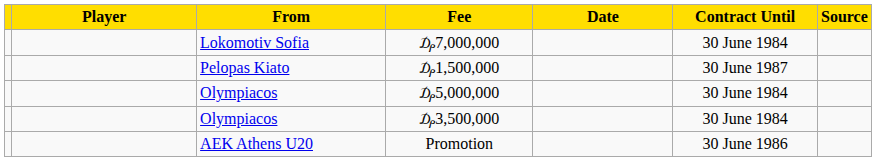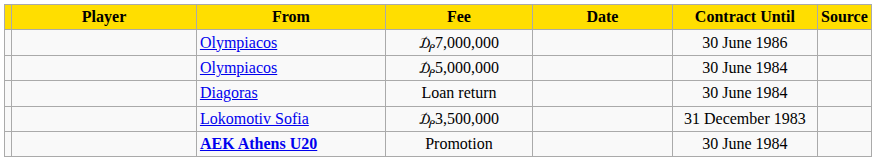(255, 42) Lokomotiv Sofia -> (239, 42) Olympiacos
(745, 42) 30 June 1984 -> (745, 42) 30 June 1986
- row: (459, 67)
+ row: (459, 93)
(239, 118) Olympiacos -> (254, 118) Lokomotiv Sofia
(745, 118) 30 June 1984 -> (745, 118) 31 December 1983
(257, 144) normal -> (259, 144) bold
(745, 144) 30 June 1986 -> (745, 144) 30 June 1984
